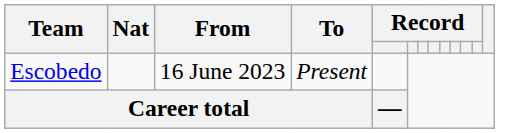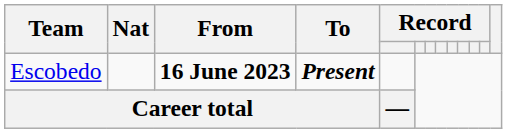(223, 71) normal -> (225, 71) bold
(332, 71) normal -> (338, 71) bold
